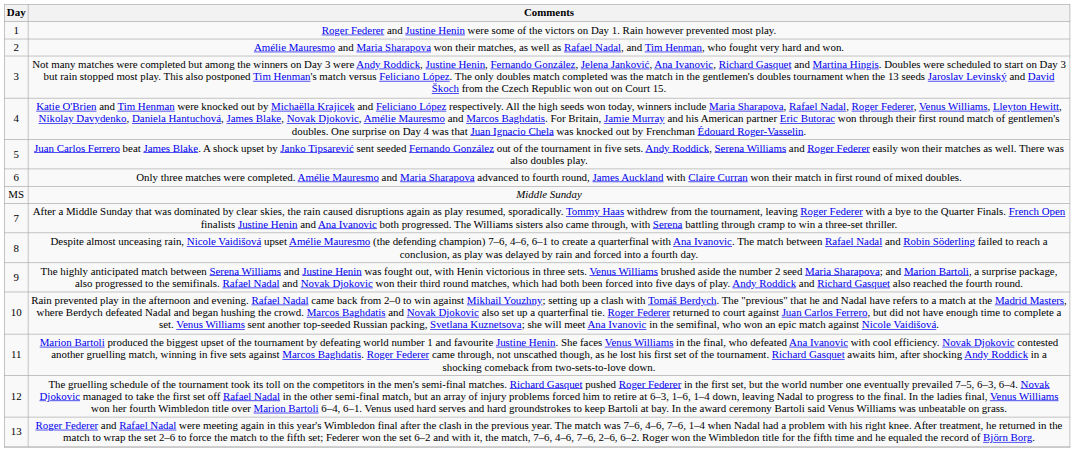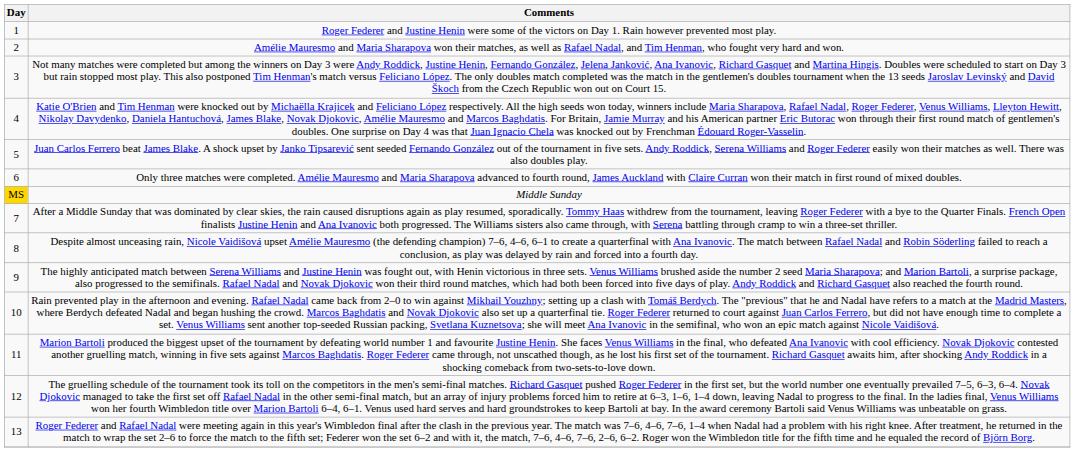(16, 195) no background -> (16, 195) gold background
